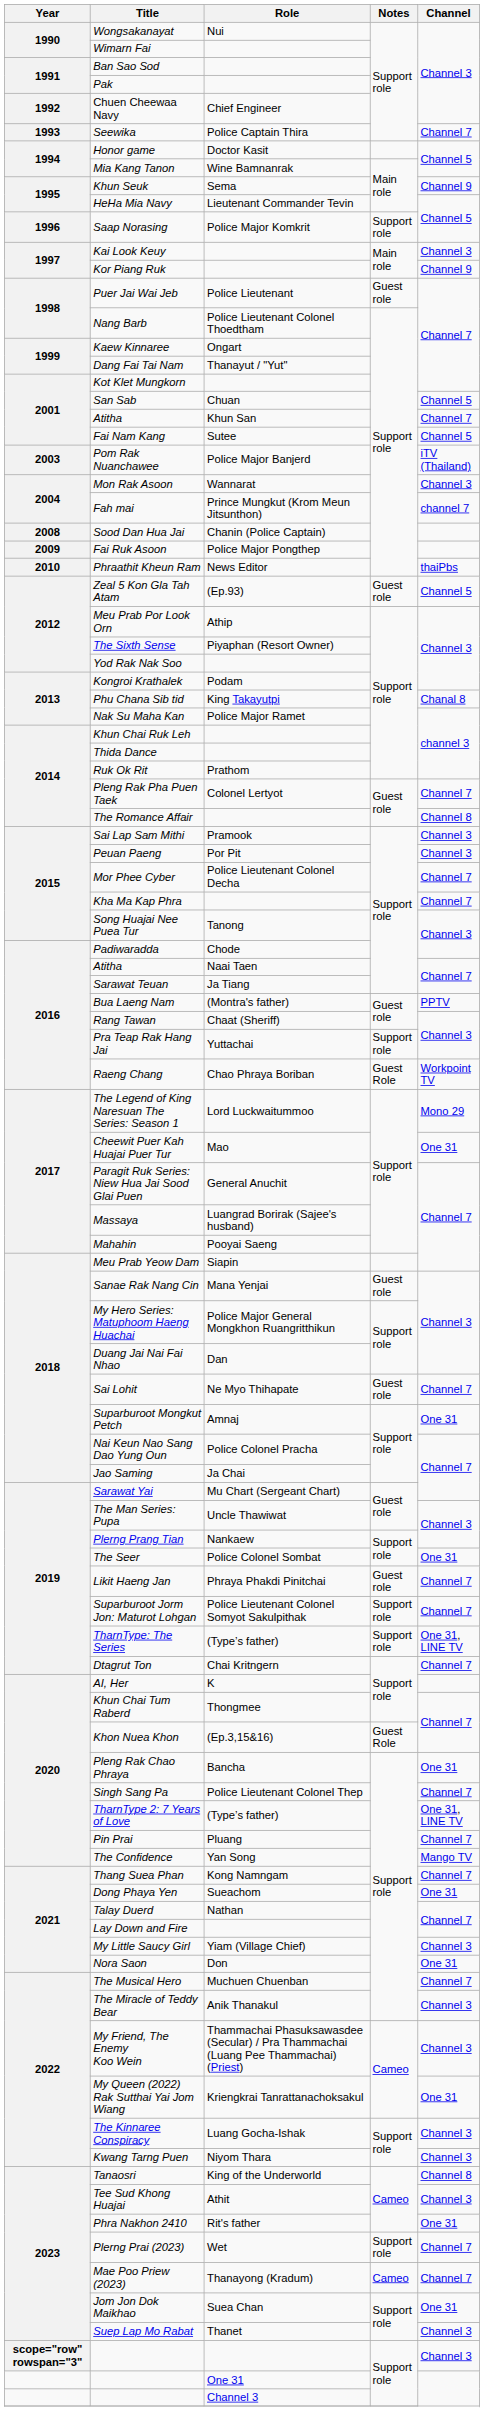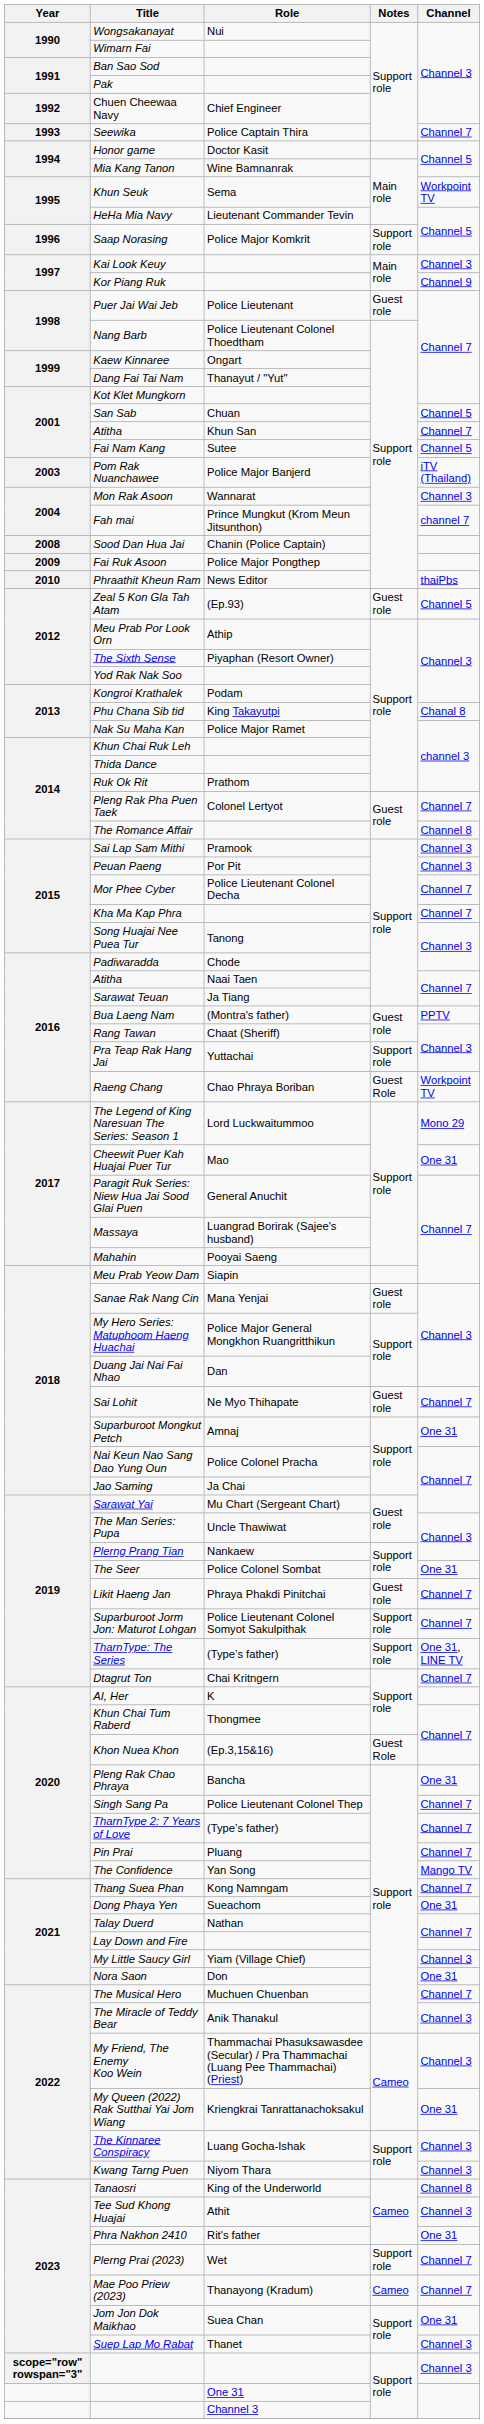(446, 186) Channel 9 -> (446, 192) Workpoint TV
(442, 1816) One 31, LINE TV -> (446, 1828) Channel 7
